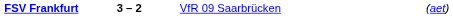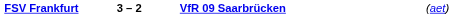(230, 8) normal -> (233, 8) bold
